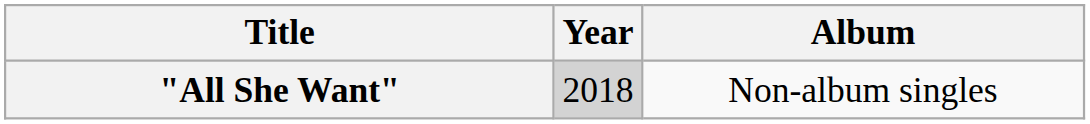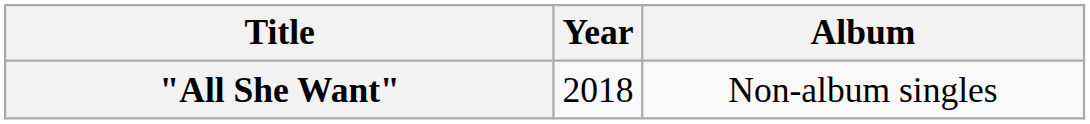(598, 88) lightgrey background -> (598, 88) no background
